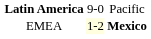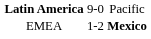(95, 26) lightyellow background -> (95, 26) no background
